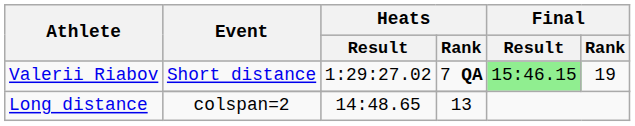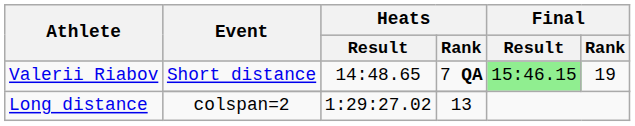(378, 76) 1:29:27.02 -> (378, 76) 14:48.65
(378, 106) 14:48.65 -> (378, 106) 1:29:27.02
